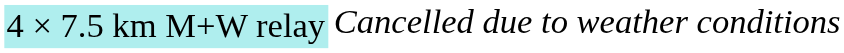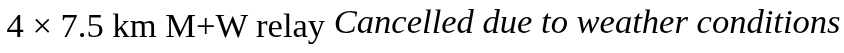(166, 25) paleturquoise background -> (166, 25) no background
